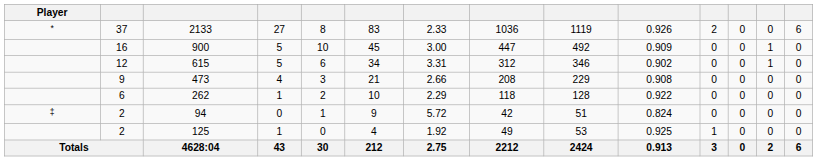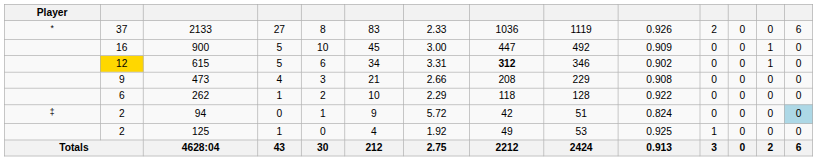(122, 64) no background -> (122, 64) gold background
(507, 64) normal -> (507, 64) bold
(799, 114) no background -> (799, 114) lightblue background
